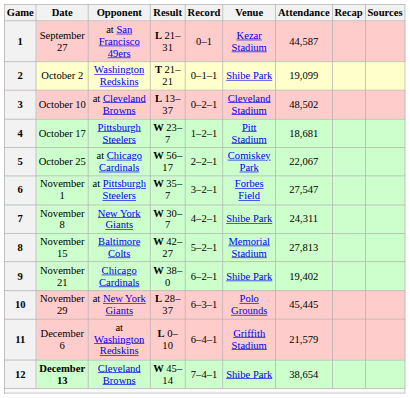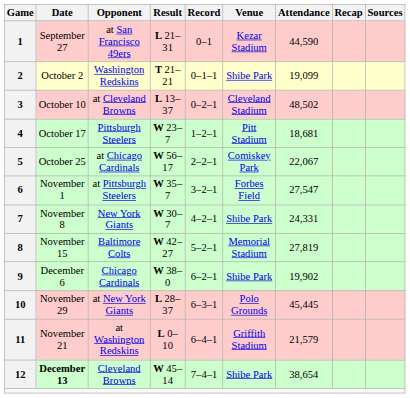(304, 41) 44,587 -> (304, 41) 44,590
(304, 219) 24,311 -> (304, 219) 24,331
(304, 247) 27,813 -> (304, 247) 27,819
(62, 276) November 21 -> (62, 276) December 6
(304, 276) 19,402 -> (304, 276) 19,902
(62, 339) December 6 -> (62, 339) November 21
